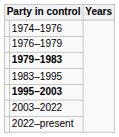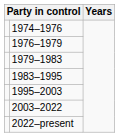(37, 60) bold -> (37, 60) normal
(37, 92) bold -> (37, 92) normal
